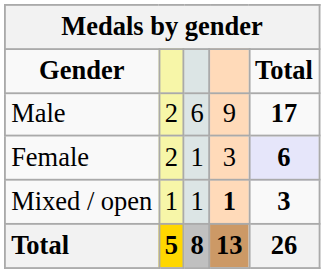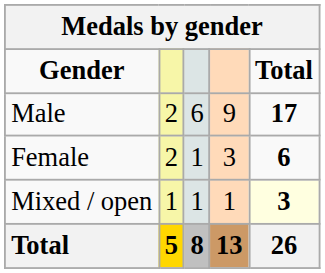(284, 157) lavender background -> (284, 157) no background
(229, 201) bold -> (229, 201) normal
(284, 201) no background -> (284, 201) lightyellow background
